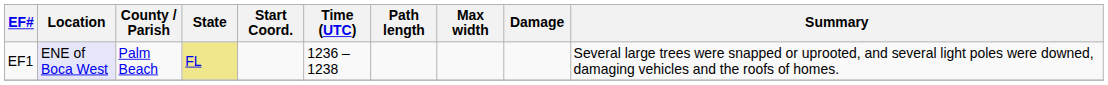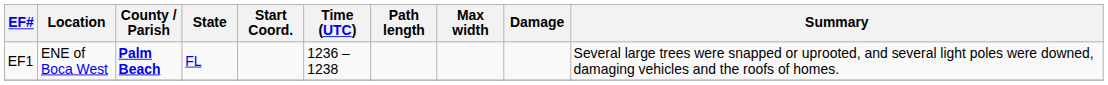(74, 61) lavender background -> (74, 61) no background
(138, 61) normal -> (140, 61) bold
(193, 61) khaki background -> (193, 61) no background
